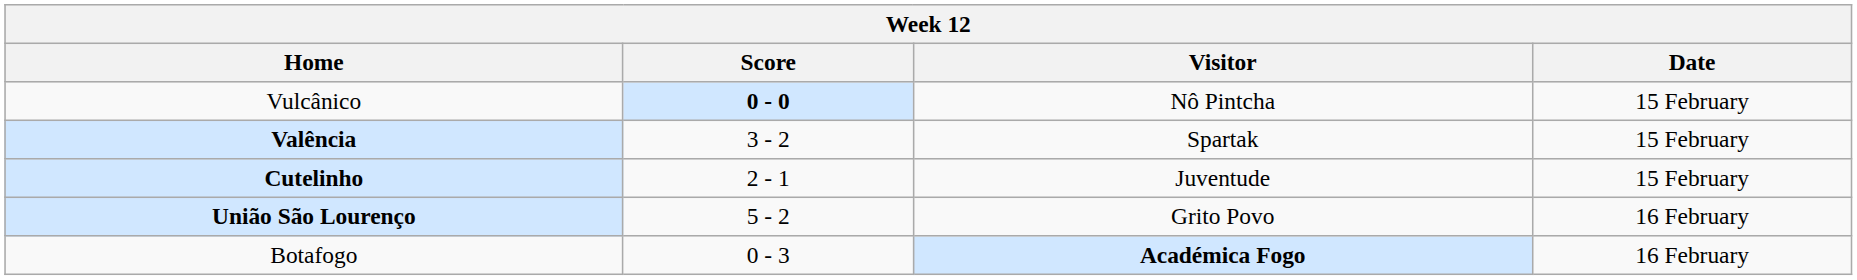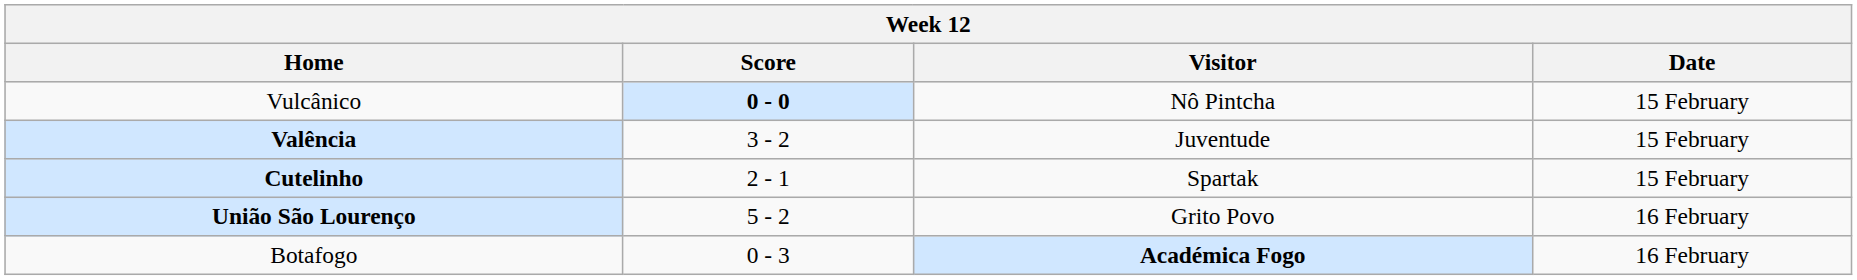(1223, 139) Spartak -> (1223, 139) Juventude
(1223, 178) Juventude -> (1223, 178) Spartak
